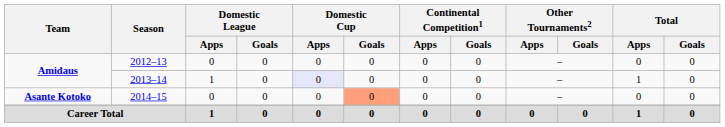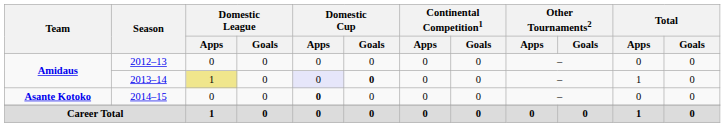(212, 79) no background -> (212, 79) khaki background
(372, 79) normal -> (372, 79) bold
(318, 97) normal -> (318, 97) bold
(372, 97) lightsalmon background -> (372, 97) no background
